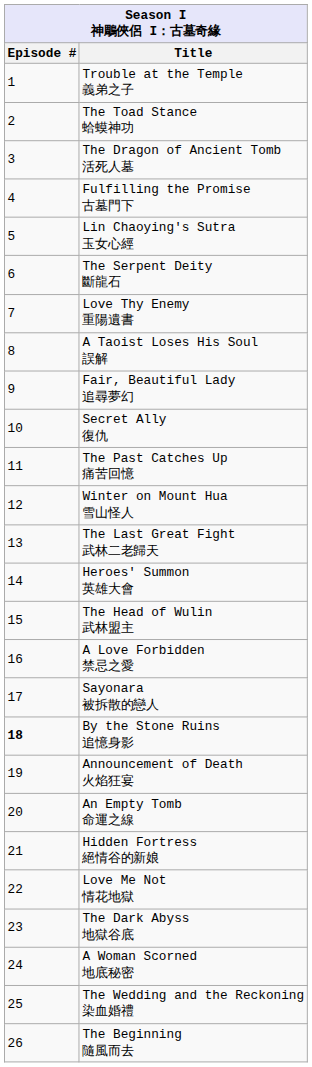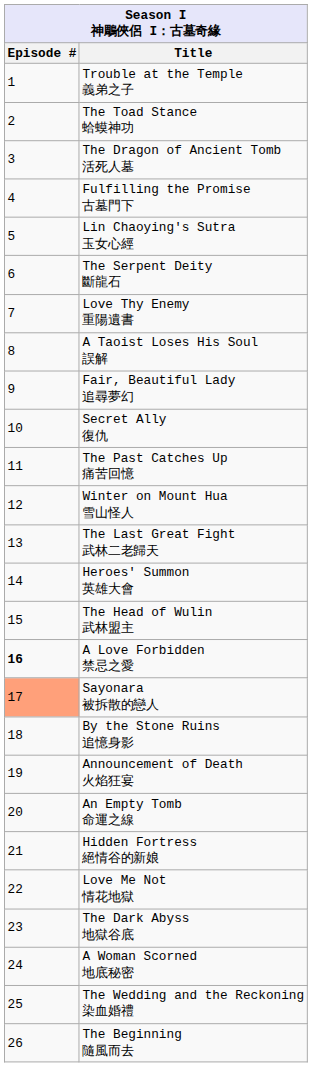(15, 659) normal -> (15, 659) bold
(15, 697) no background -> (15, 697) lightsalmon background
(15, 736) bold -> (15, 736) normal
